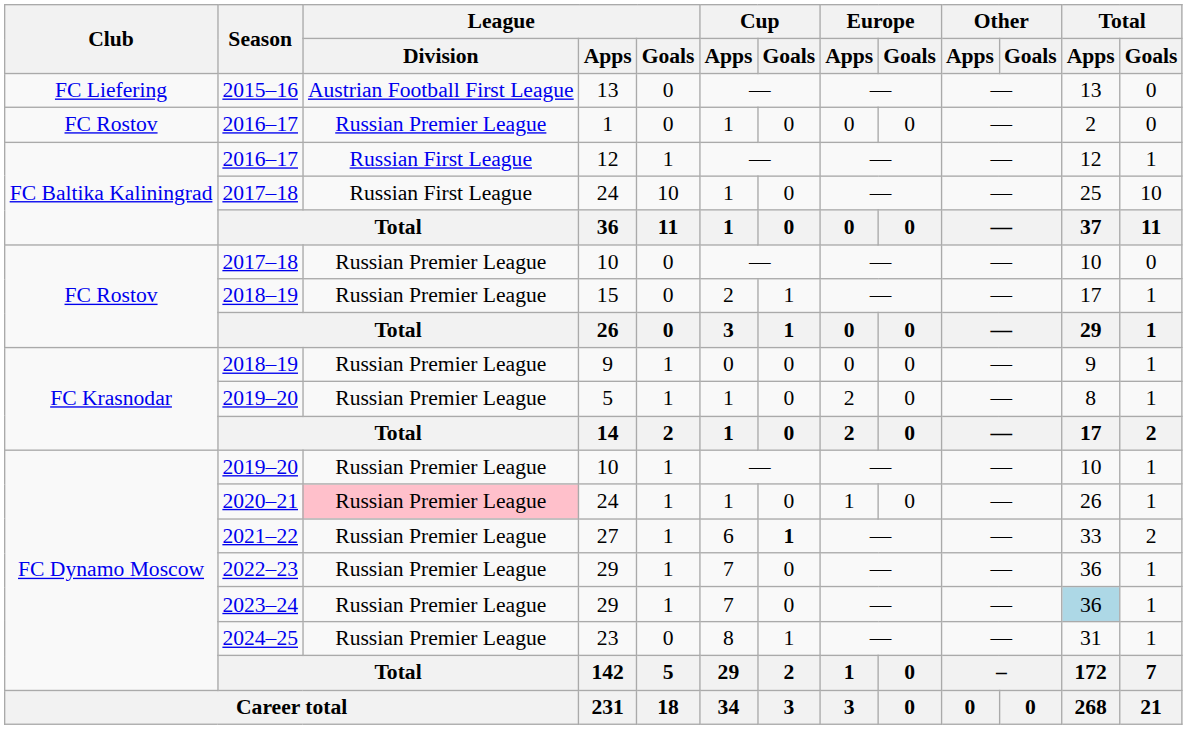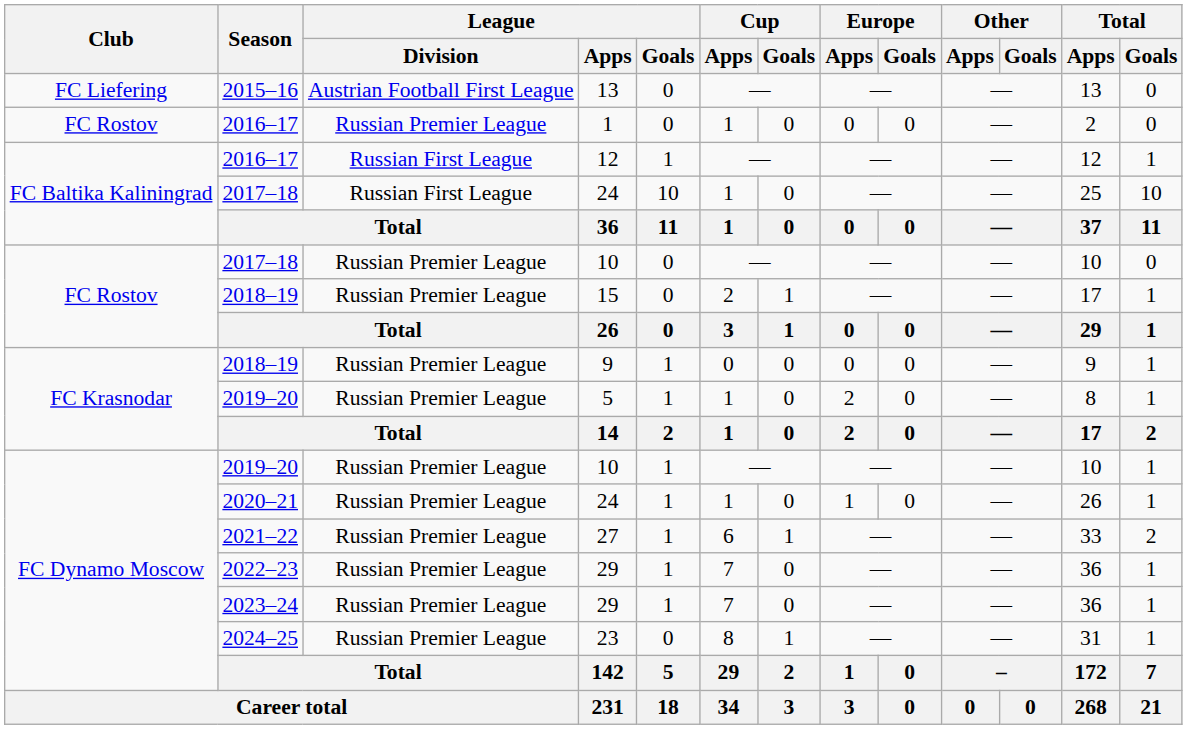(441, 501) pink background -> (441, 501) no background
(789, 535) bold -> (789, 535) normal
(1091, 603) lightblue background -> (1091, 603) no background
